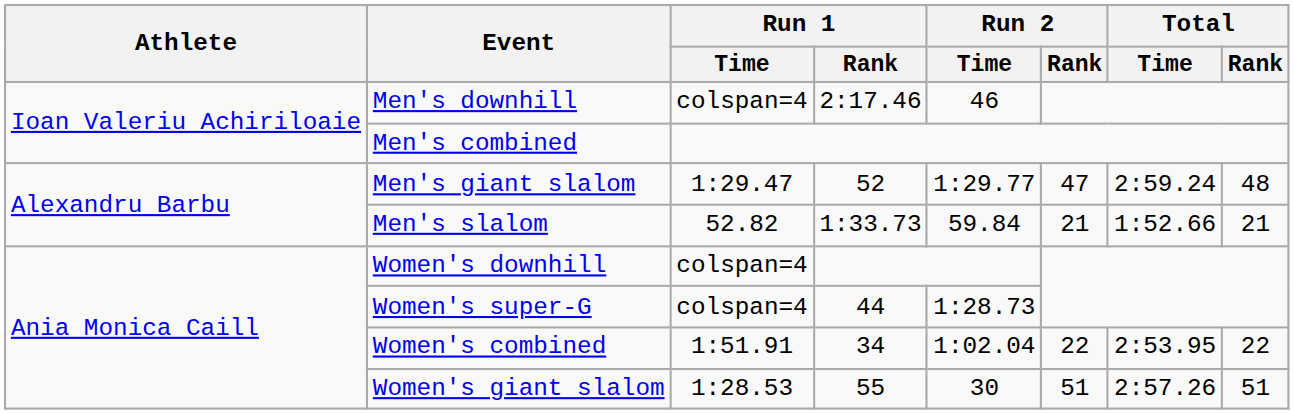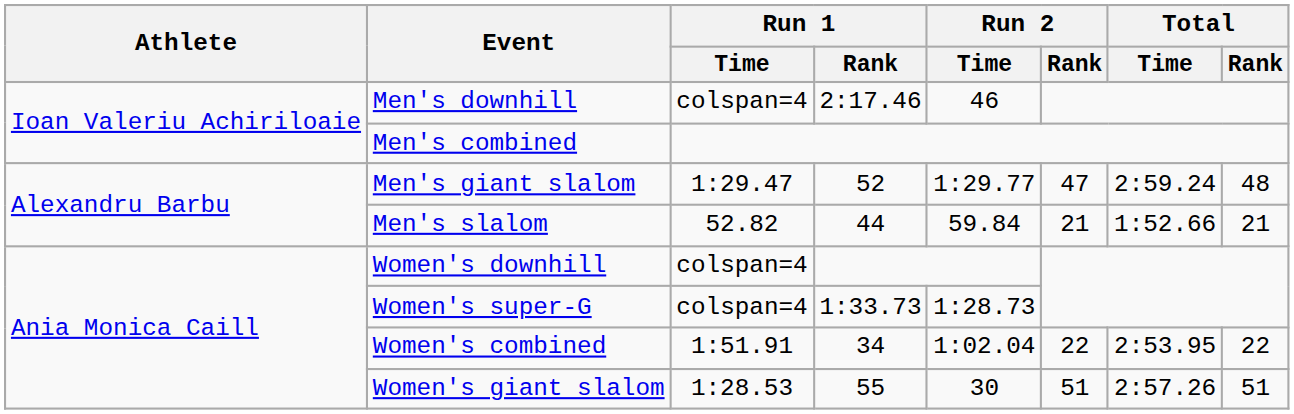(870, 225) 1:33.73 -> (870, 225) 44
(870, 307) 44 -> (870, 307) 1:33.73
